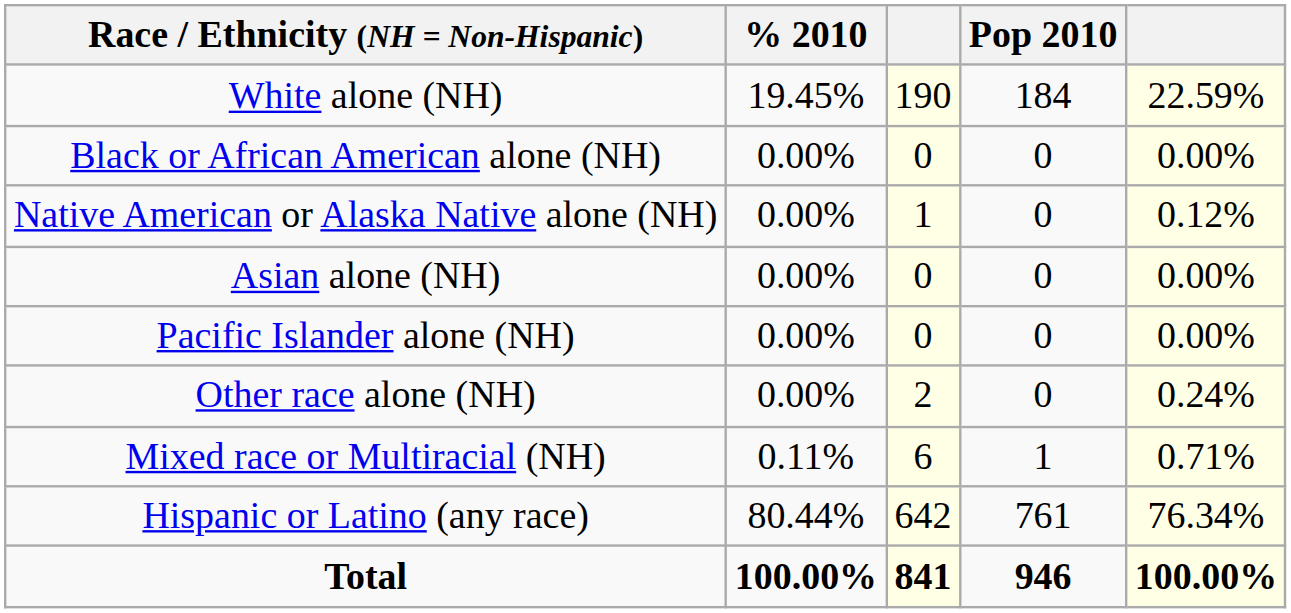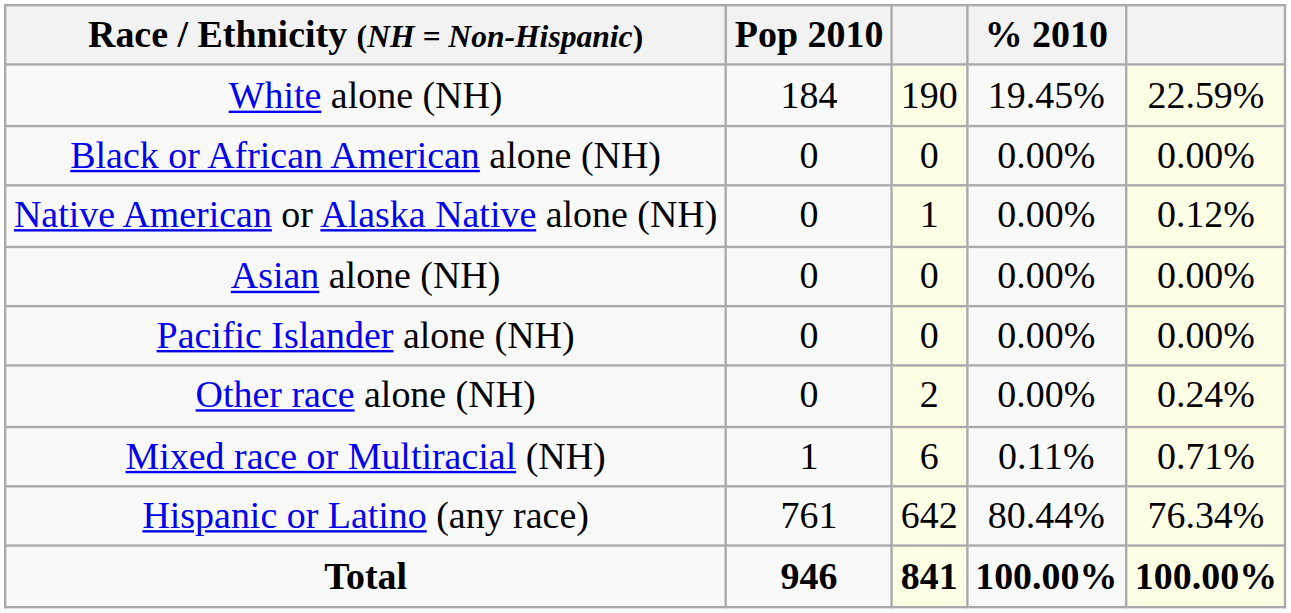columns swapped: (1043, 34) <-> (806, 34)
